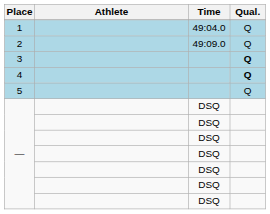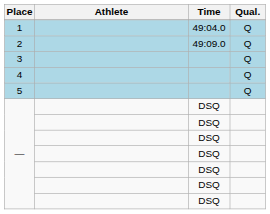(248, 59) bold -> (248, 59) normal
(248, 75) bold -> (248, 75) normal
